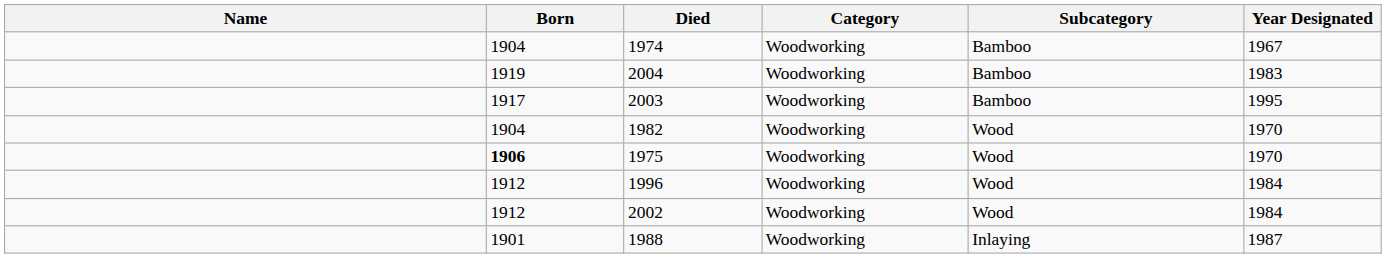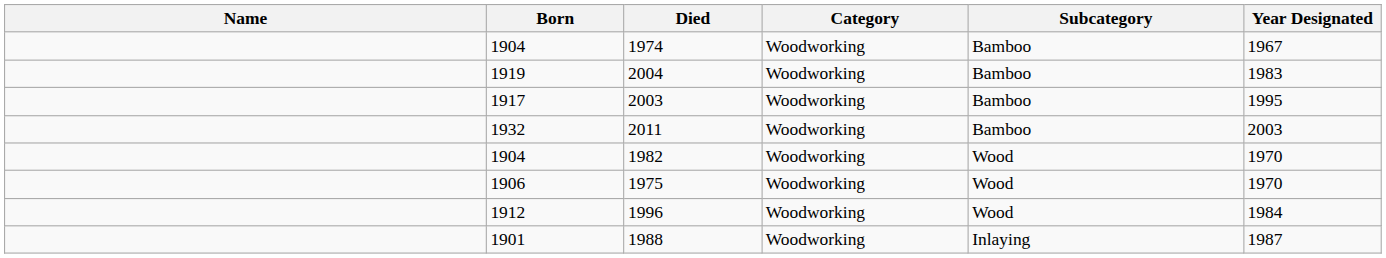+ row: (645, 128)
(508, 156) bold -> (508, 184) normal
- row: (645, 211)
